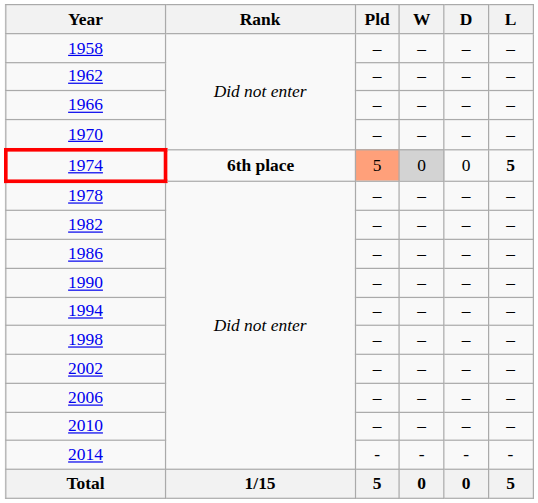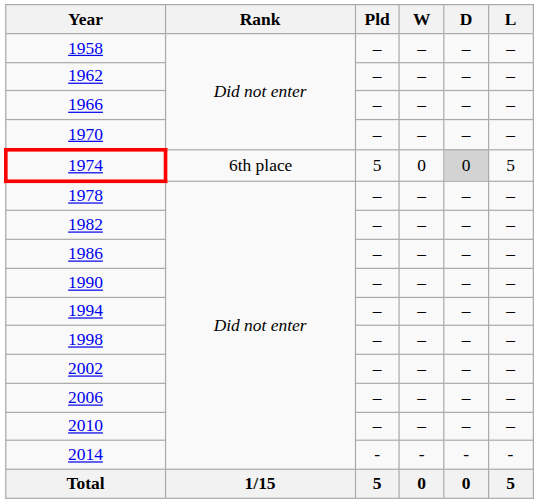(261, 165) bold -> (261, 165) normal
(377, 165) lightsalmon background -> (377, 165) no background
(422, 165) lightgrey background -> (422, 165) no background
(466, 165) no background -> (466, 165) lightgrey background
(511, 165) bold -> (511, 165) normal
